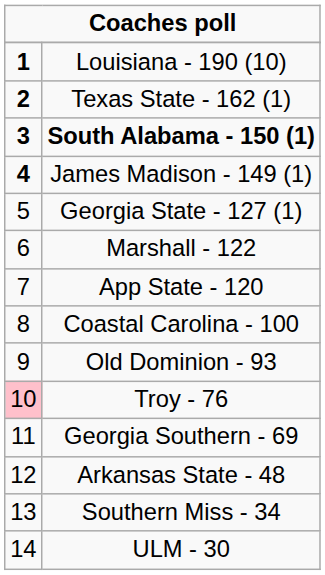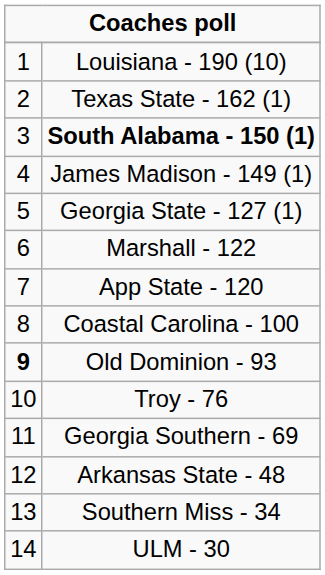(23, 61) bold -> (23, 61) normal
(23, 99) bold -> (23, 99) normal
(23, 136) bold -> (23, 136) normal
(23, 174) bold -> (23, 174) normal
(23, 361) normal -> (23, 361) bold
(23, 399) pink background -> (23, 399) no background
